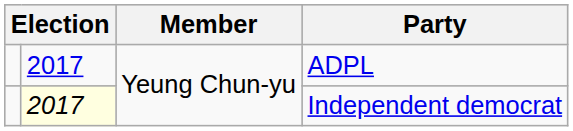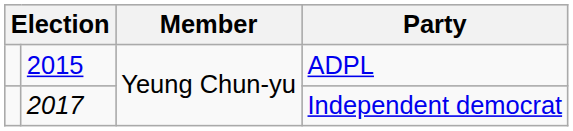(55, 65) 2017 -> (55, 65) 2015
(55, 105) lightyellow background -> (55, 105) no background
